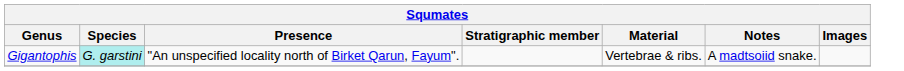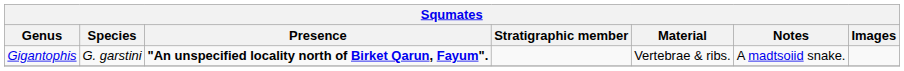(112, 55) paleturquoise background -> (112, 55) no background
(303, 55) normal -> (318, 55) bold
